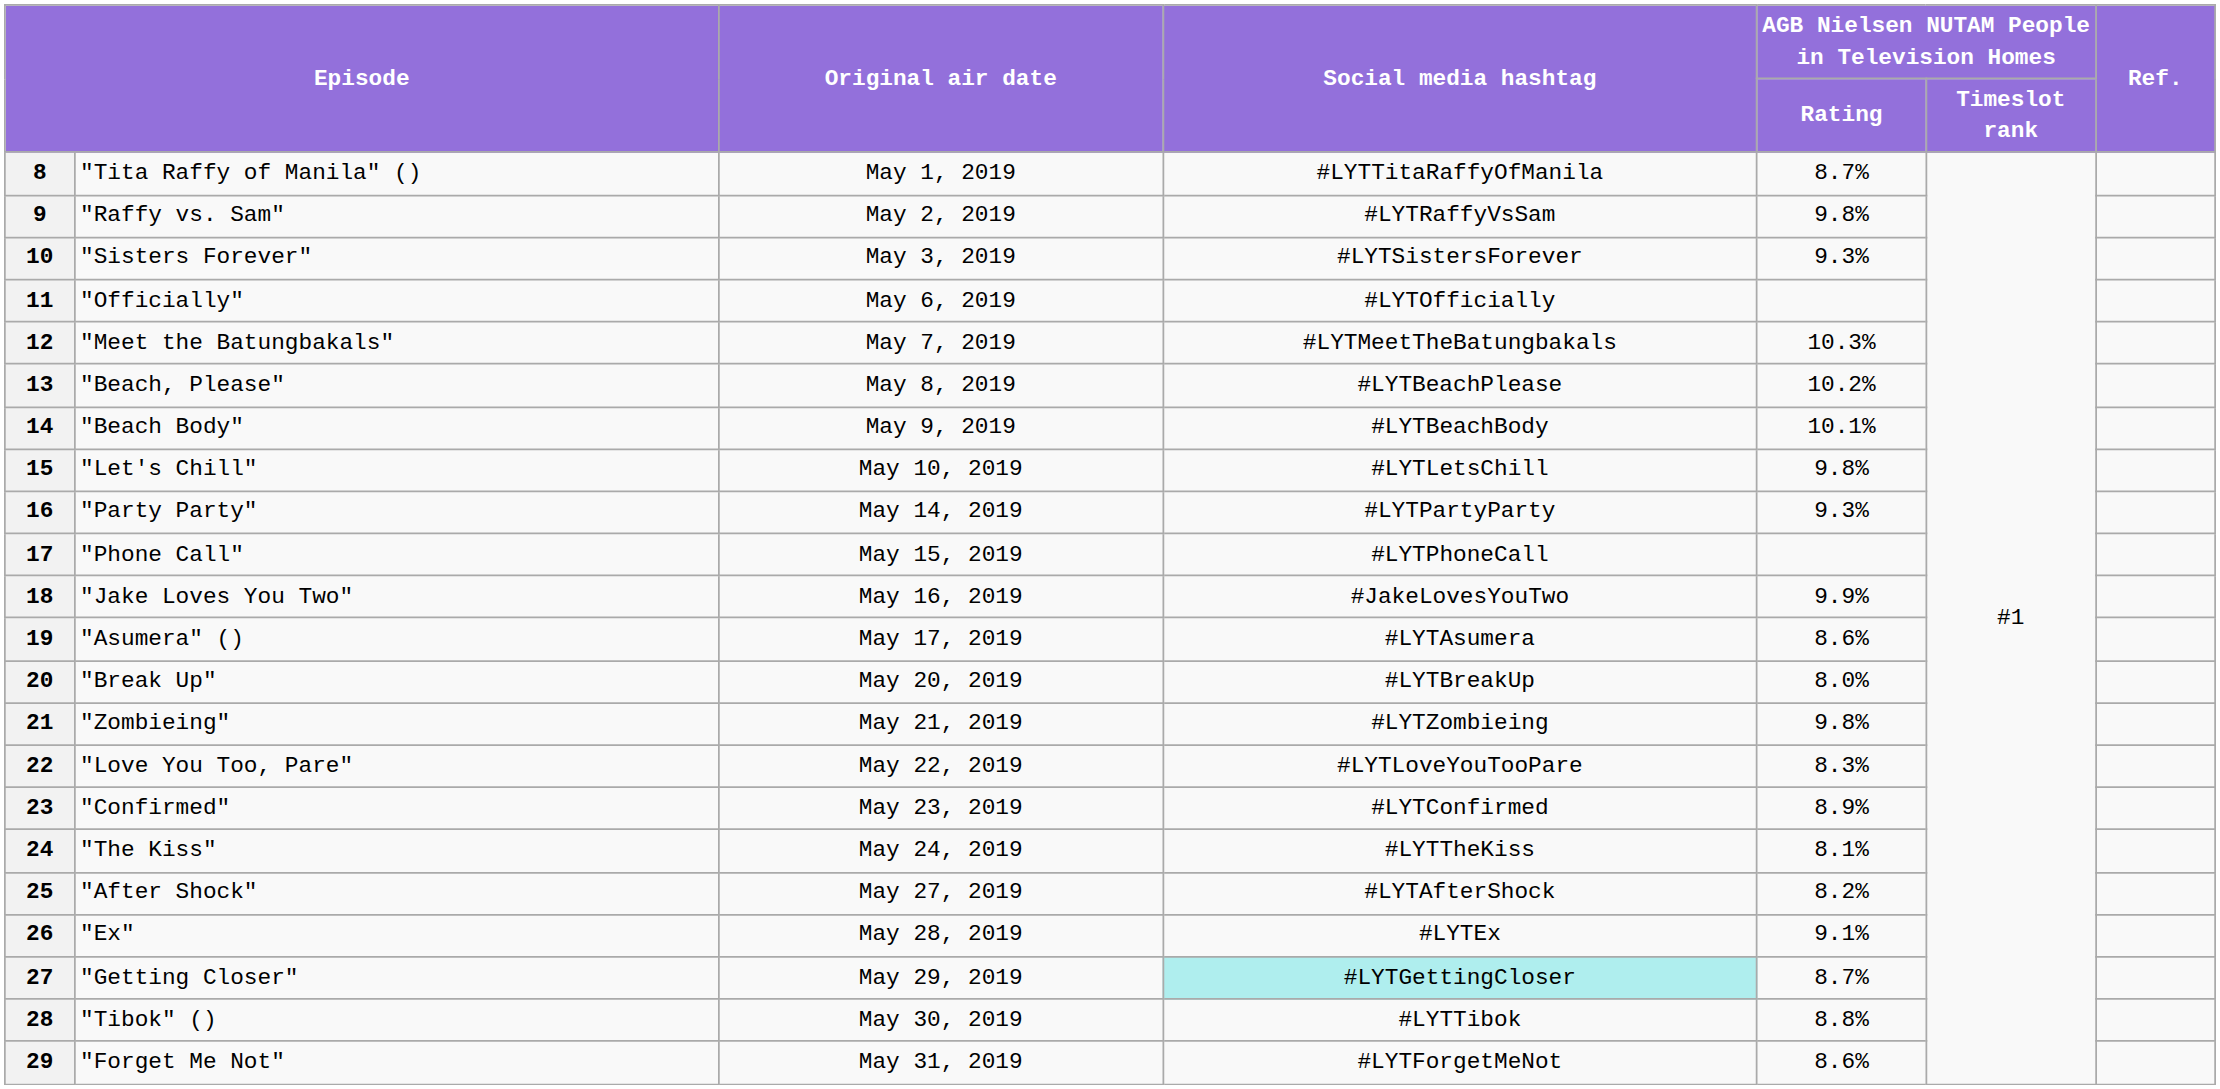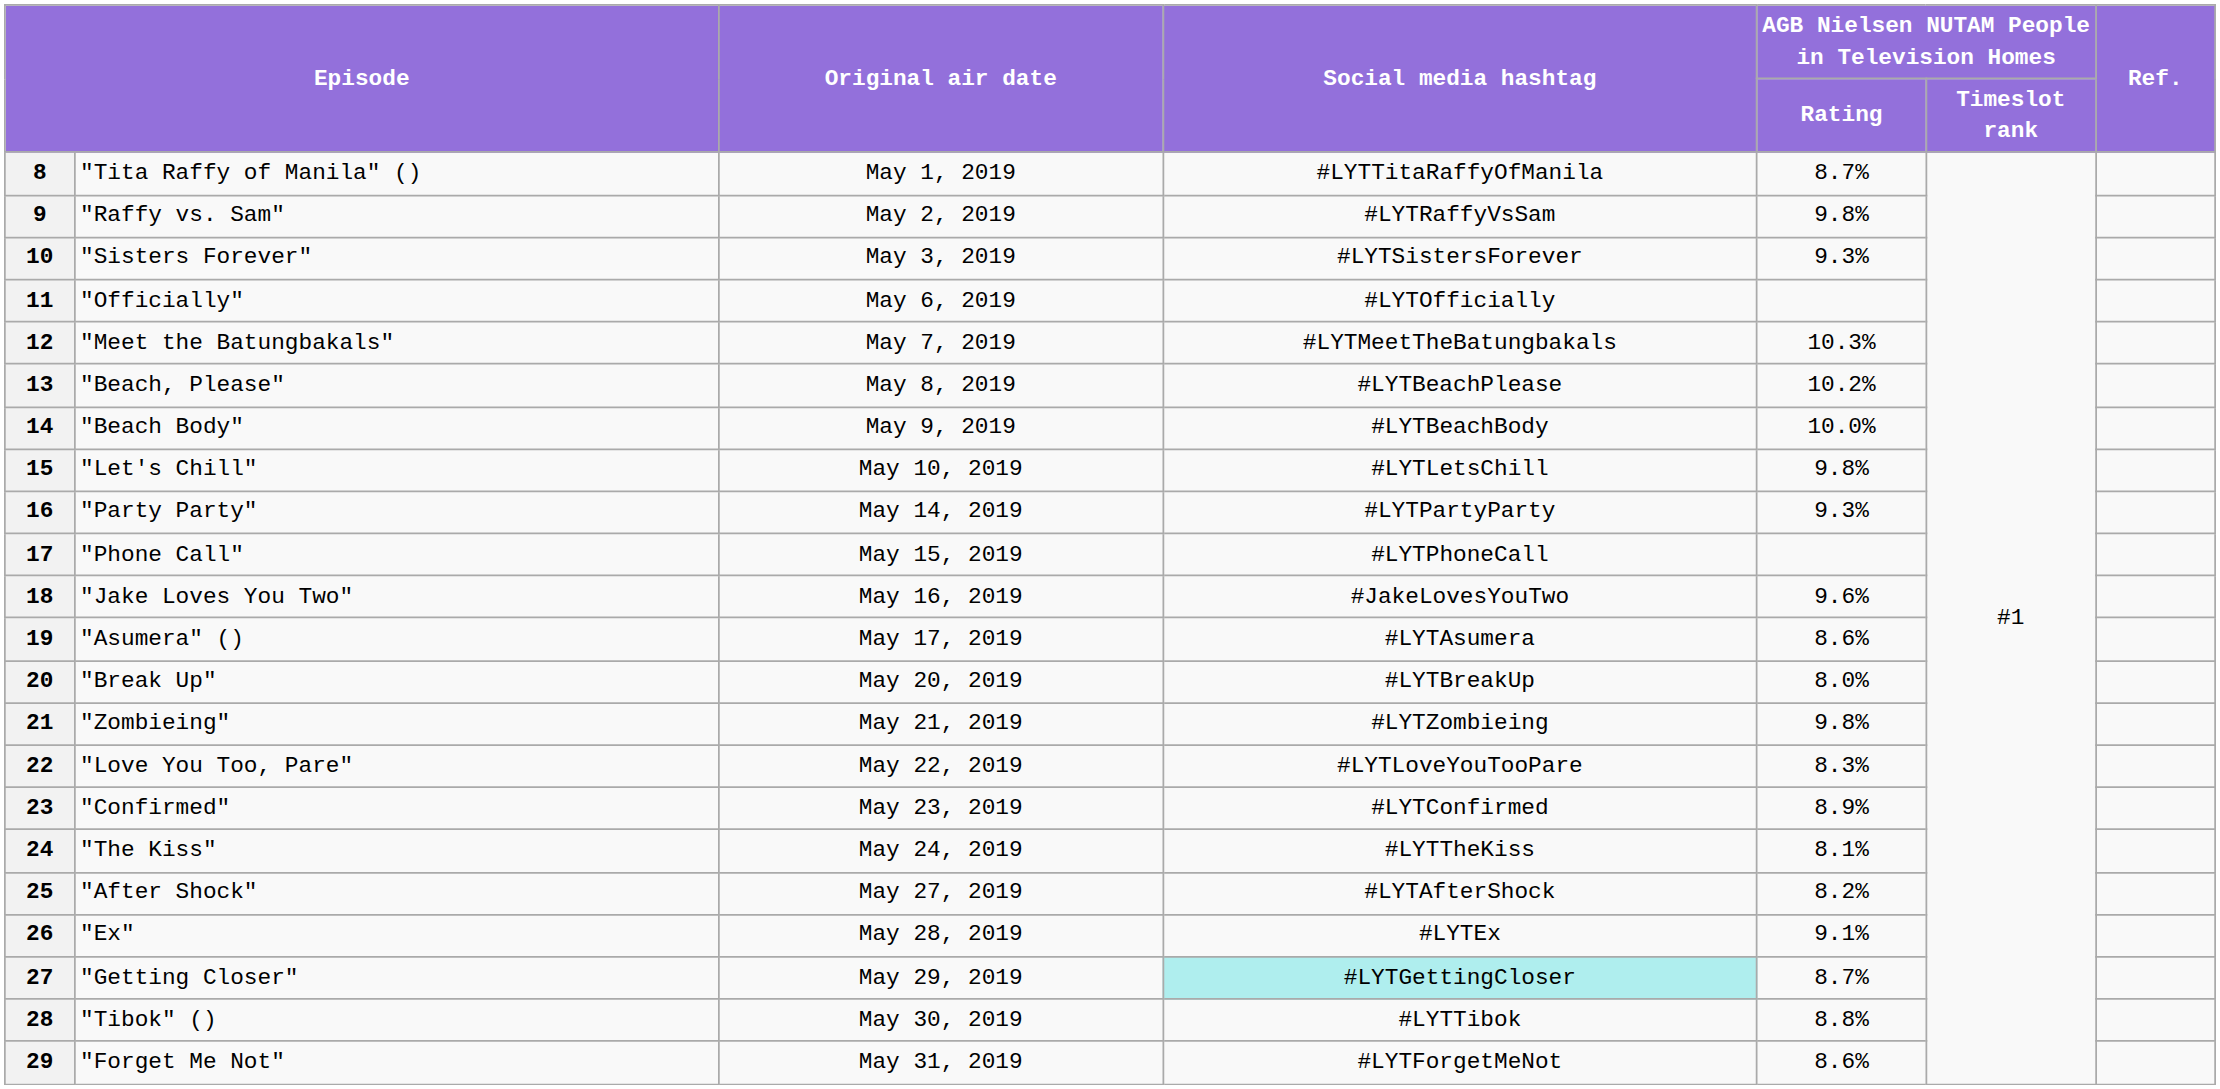(1842, 427) 10.1% -> (1842, 427) 10.0%
(1842, 596) 9.9% -> (1842, 596) 9.6%
